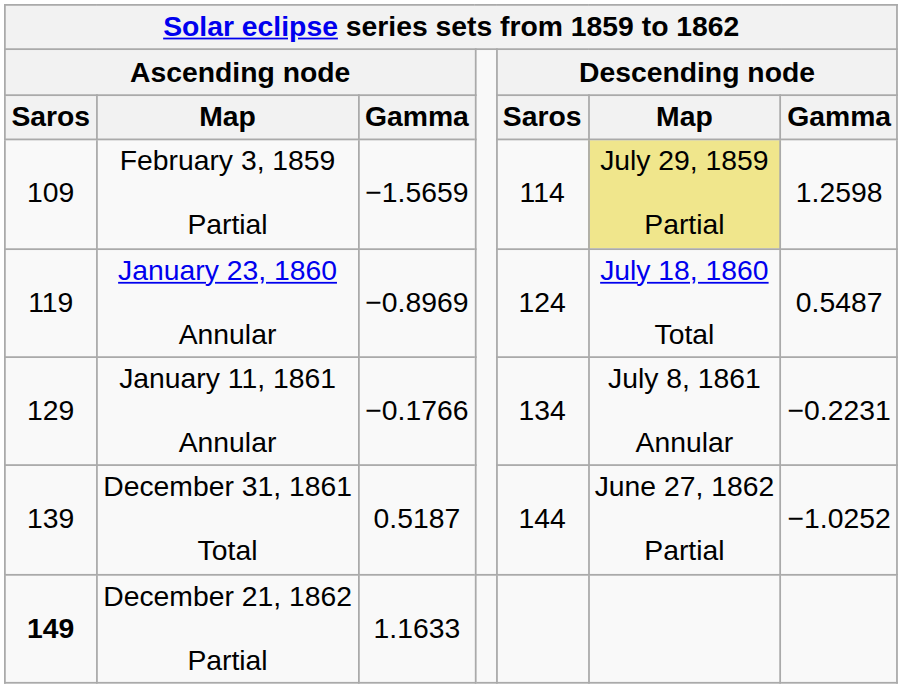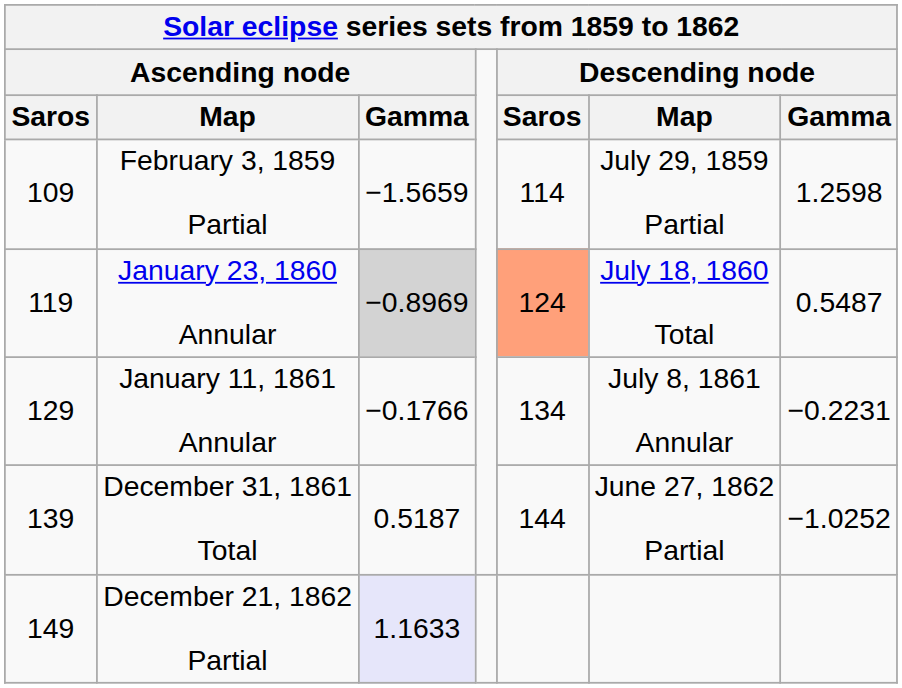(684, 193) khaki background -> (684, 193) no background
(417, 302) no background -> (417, 302) lightgrey background
(542, 302) no background -> (542, 302) lightsalmon background
(51, 628) bold -> (51, 628) normal
(417, 628) no background -> (417, 628) lavender background
